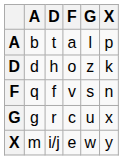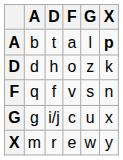(109, 42) normal -> (109, 42) bold
(54, 117) r -> (54, 117) i/j
(54, 142) i/j -> (54, 142) r
